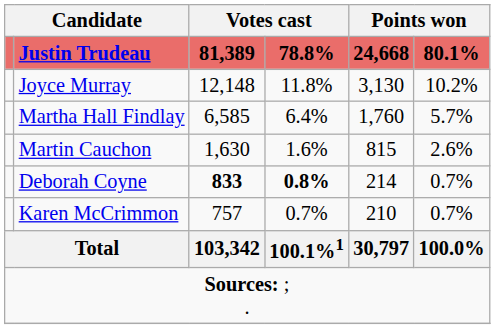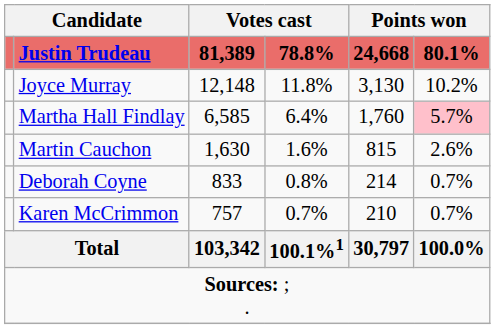(452, 117) no background -> (452, 117) pink background
(227, 181) bold -> (227, 181) normal
(307, 181) bold -> (307, 181) normal
